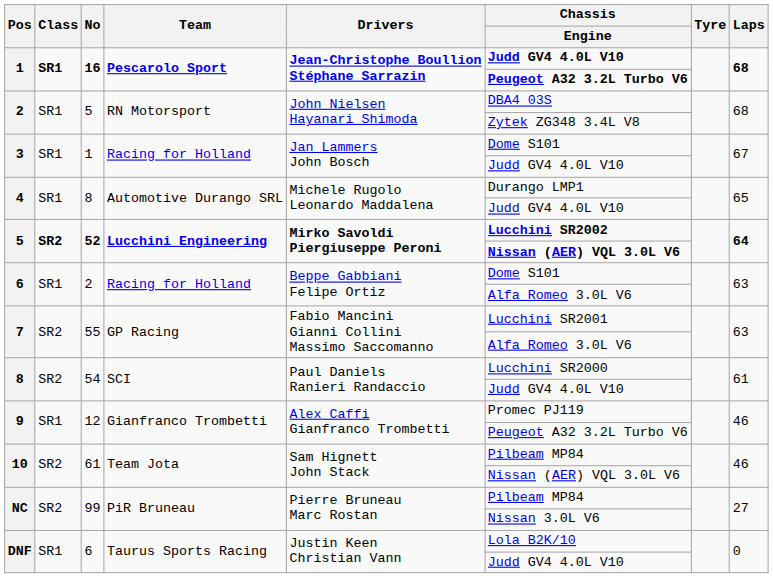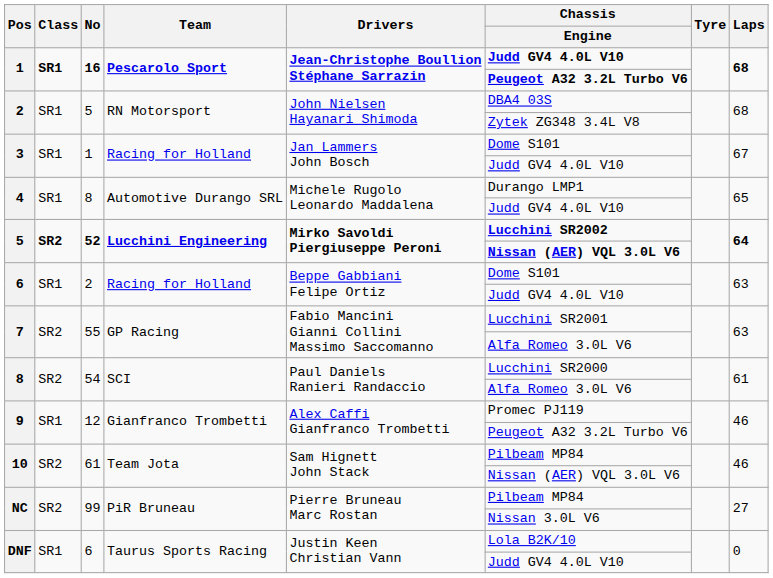(560, 296) Alfa Romeo 3.0L V6 -> (556, 296) Judd GV4 4.0L V10
(556, 390) Judd GV4 4.0L V10 -> (560, 390) Alfa Romeo 3.0L V6
